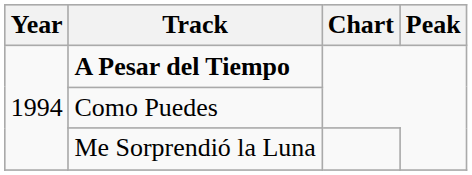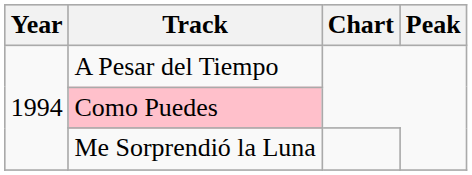(182, 66) bold -> (176, 66) normal
(146, 107) no background -> (146, 107) pink background
